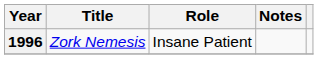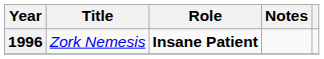(202, 41) normal -> (205, 41) bold
